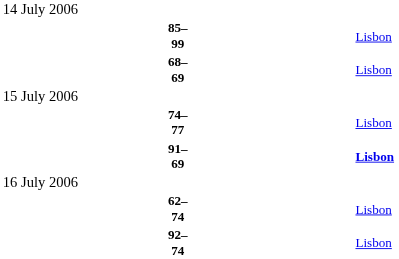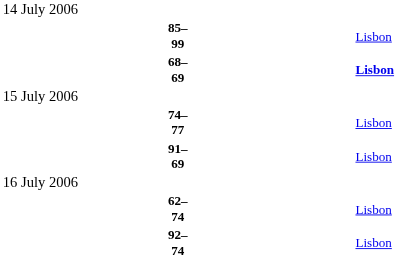(374, 69) normal -> (375, 69) bold
(375, 156) bold -> (374, 156) normal
